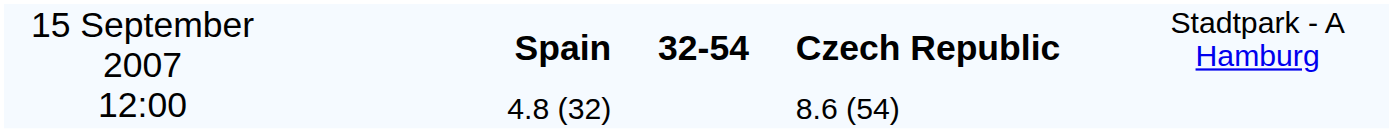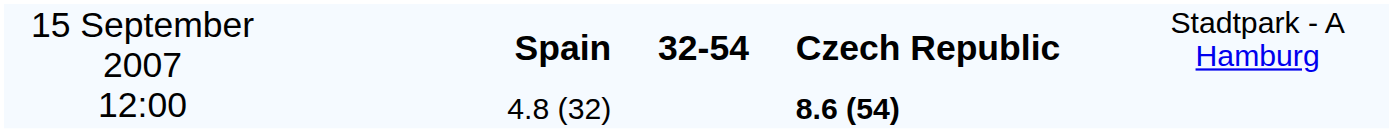(848, 109) normal -> (848, 109) bold
